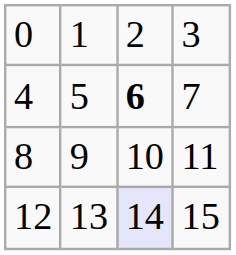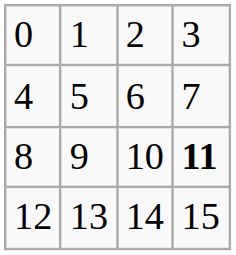(135, 95) bold -> (135, 95) normal
(200, 156) normal -> (200, 156) bold
(145, 216) lavender background -> (145, 216) no background
